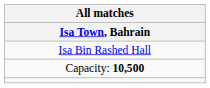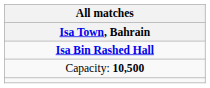(105, 50) normal -> (105, 50) bold
